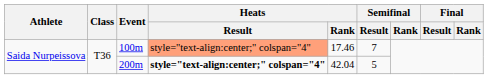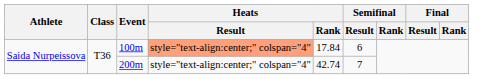(343, 48) 17.46 -> (328, 48) 17.84
(374, 48) 7 -> (360, 48) 6
(238, 65) bold -> (231, 65) normal
(343, 65) 42.04 -> (328, 65) 42.74
(374, 65) 5 -> (360, 65) 7
